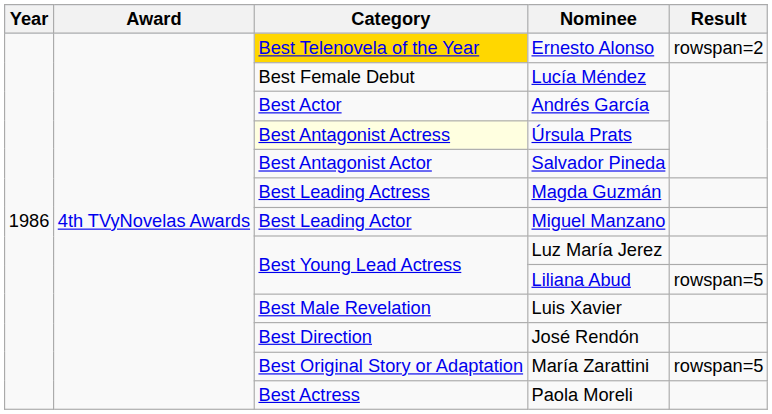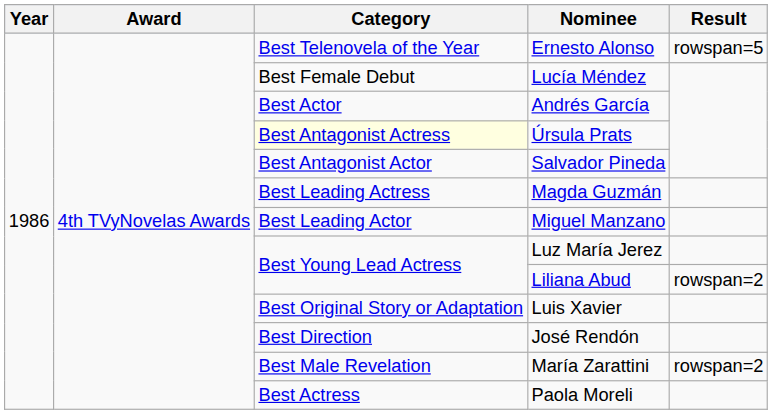(369, 47) gold background -> (369, 47) no background
(719, 47) rowspan=2 -> (719, 47) rowspan=5
(719, 279) rowspan=5 -> (719, 279) rowspan=2
(345, 308) Best Male Revelation -> (391, 308) Best Original Story or Adaptation
(391, 366) Best Original Story or Adaptation -> (345, 366) Best Male Revelation
(719, 366) rowspan=5 -> (719, 366) rowspan=2
